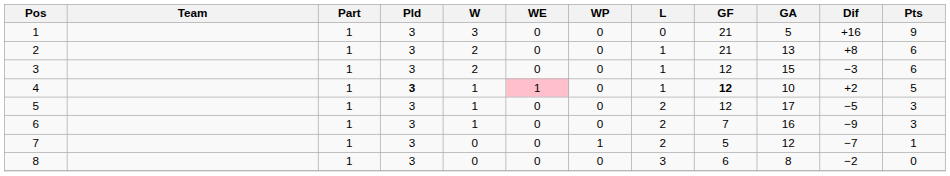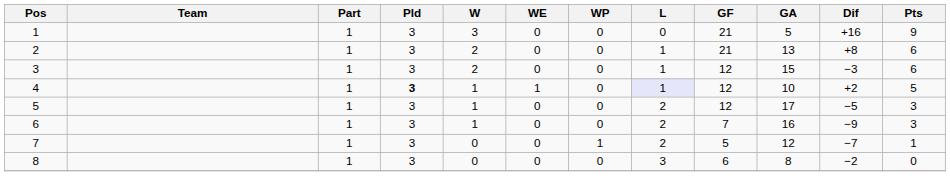(537, 87) pink background -> (537, 87) no background
(663, 87) no background -> (663, 87) lavender background
(725, 87) bold -> (725, 87) normal
